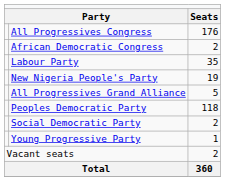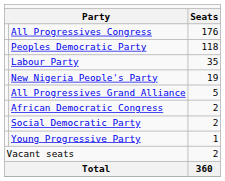rows swapped: (79, 108) <-> (87, 47)
